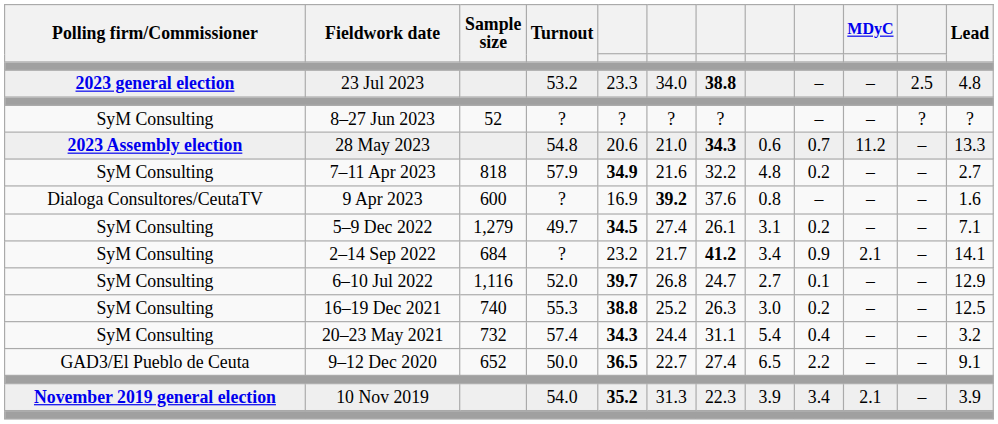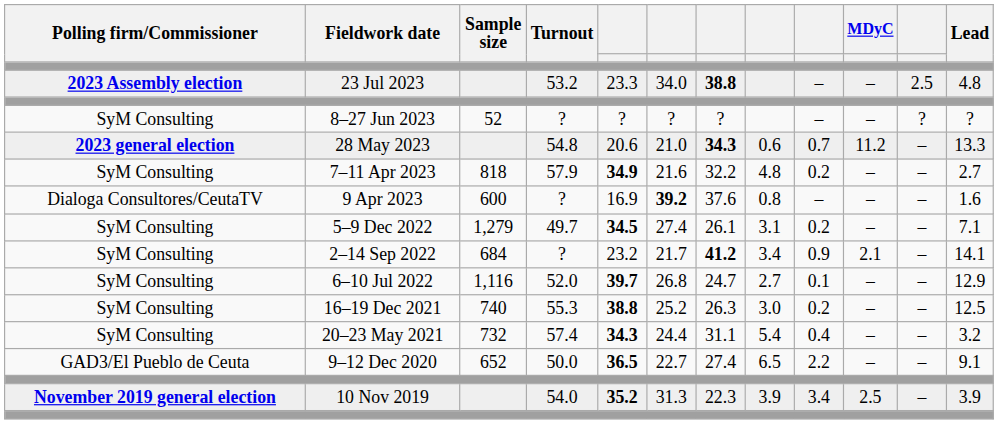(155, 83) 2023 general election -> (155, 83) 2023 Assembly election
(155, 146) 2023 Assembly election -> (155, 146) 2023 general election
(870, 397) 2.1 -> (870, 397) 2.5
